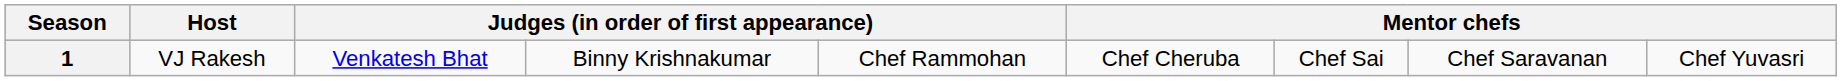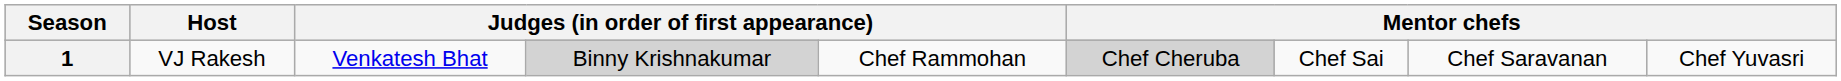(672, 58) no background -> (672, 58) lightgrey background
(1171, 58) no background -> (1171, 58) lightgrey background
